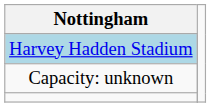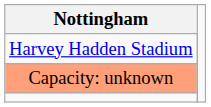(101, 48) lightblue background -> (101, 48) no background
(101, 78) no background -> (101, 78) lightsalmon background
